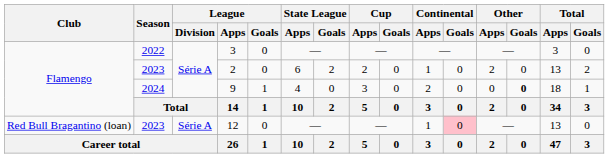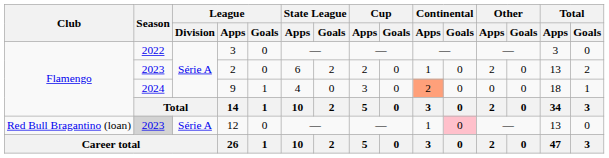(428, 88) no background -> (428, 88) lightsalmon background
(524, 88) bold -> (524, 88) normal
(153, 125) no background -> (153, 125) lightgrey background
